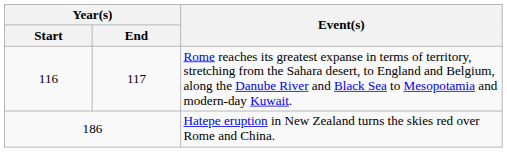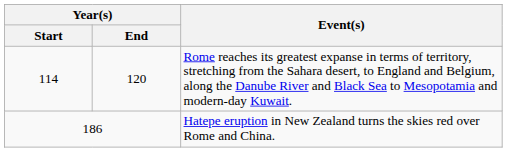(48, 78) 116 -> (48, 78) 114
(136, 78) 117 -> (136, 78) 120
